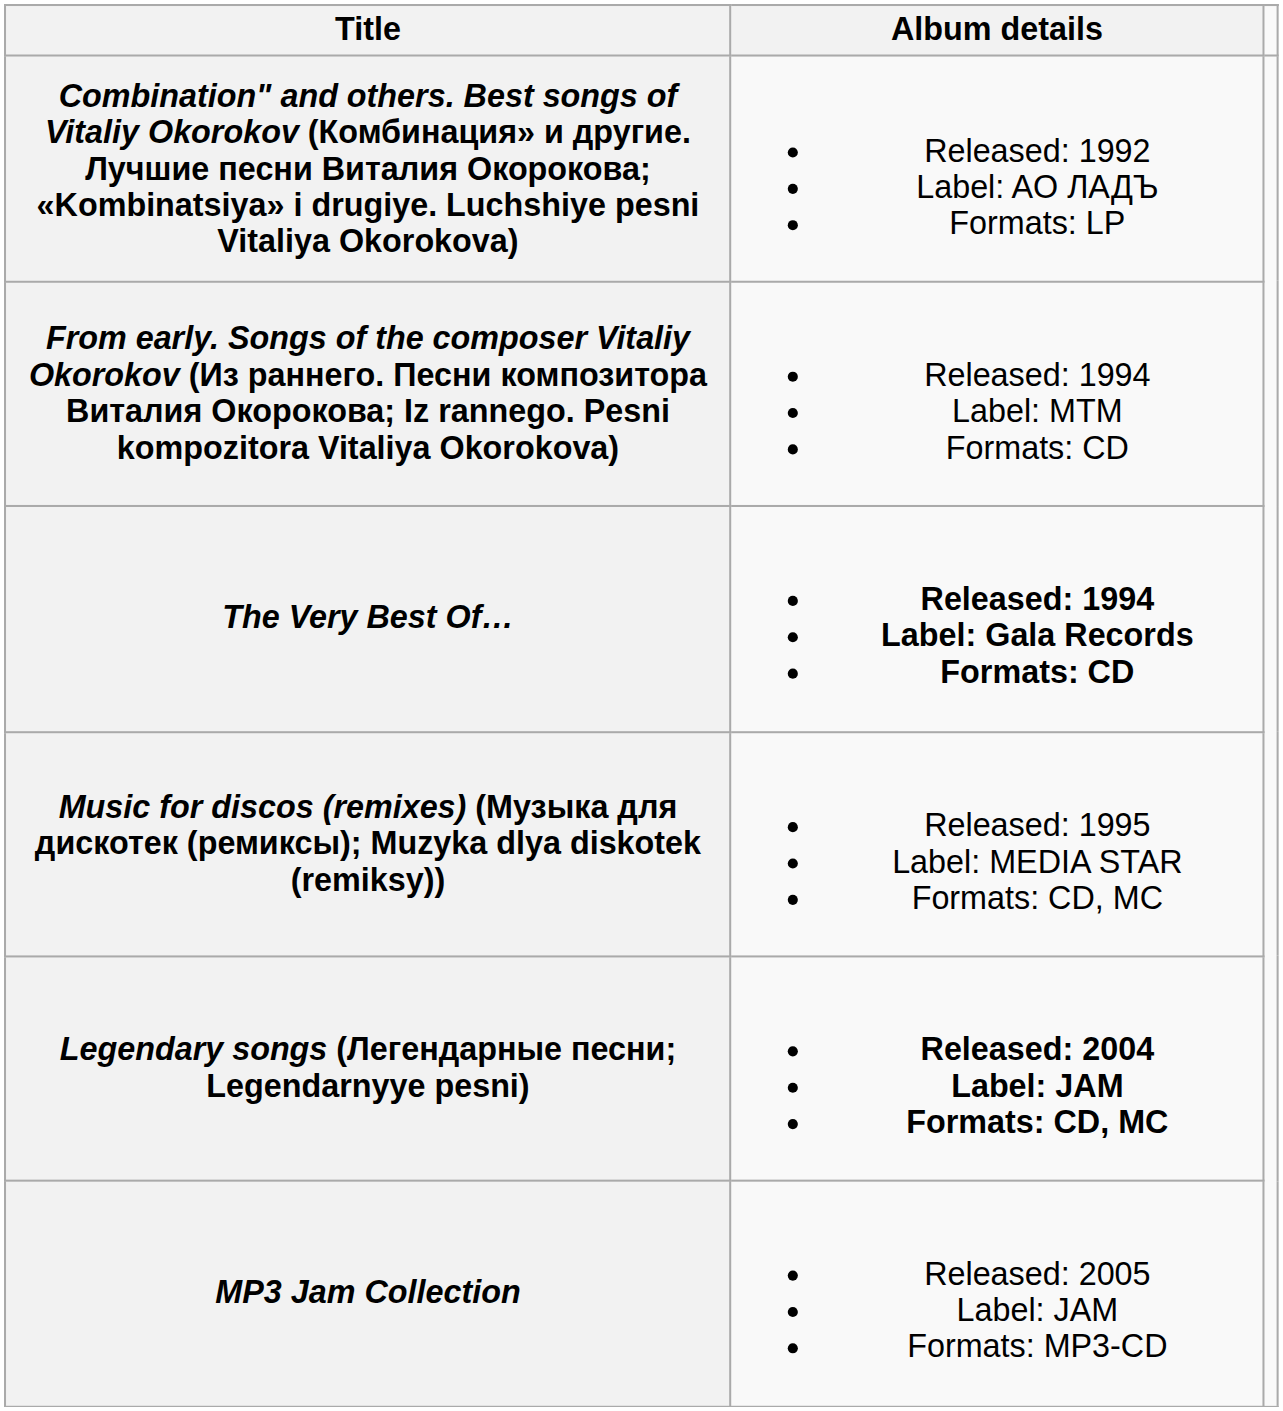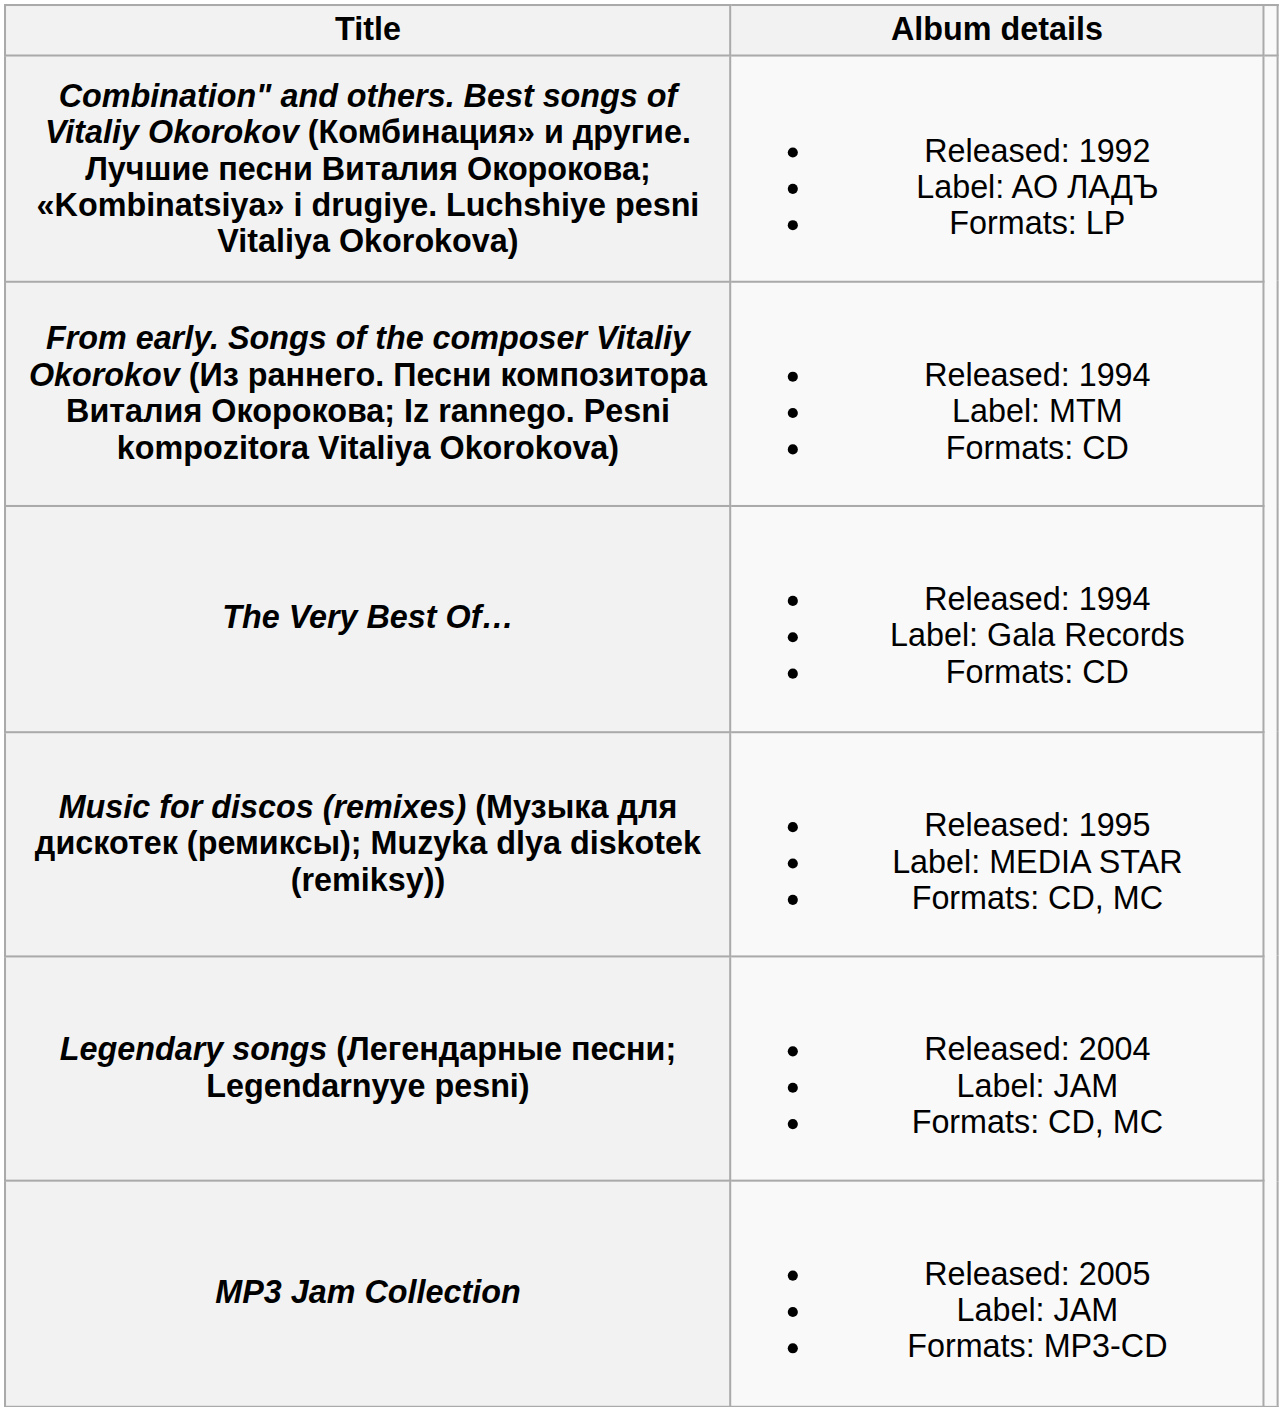(997, 637) bold -> (997, 637) normal
(997, 1087) bold -> (997, 1087) normal
